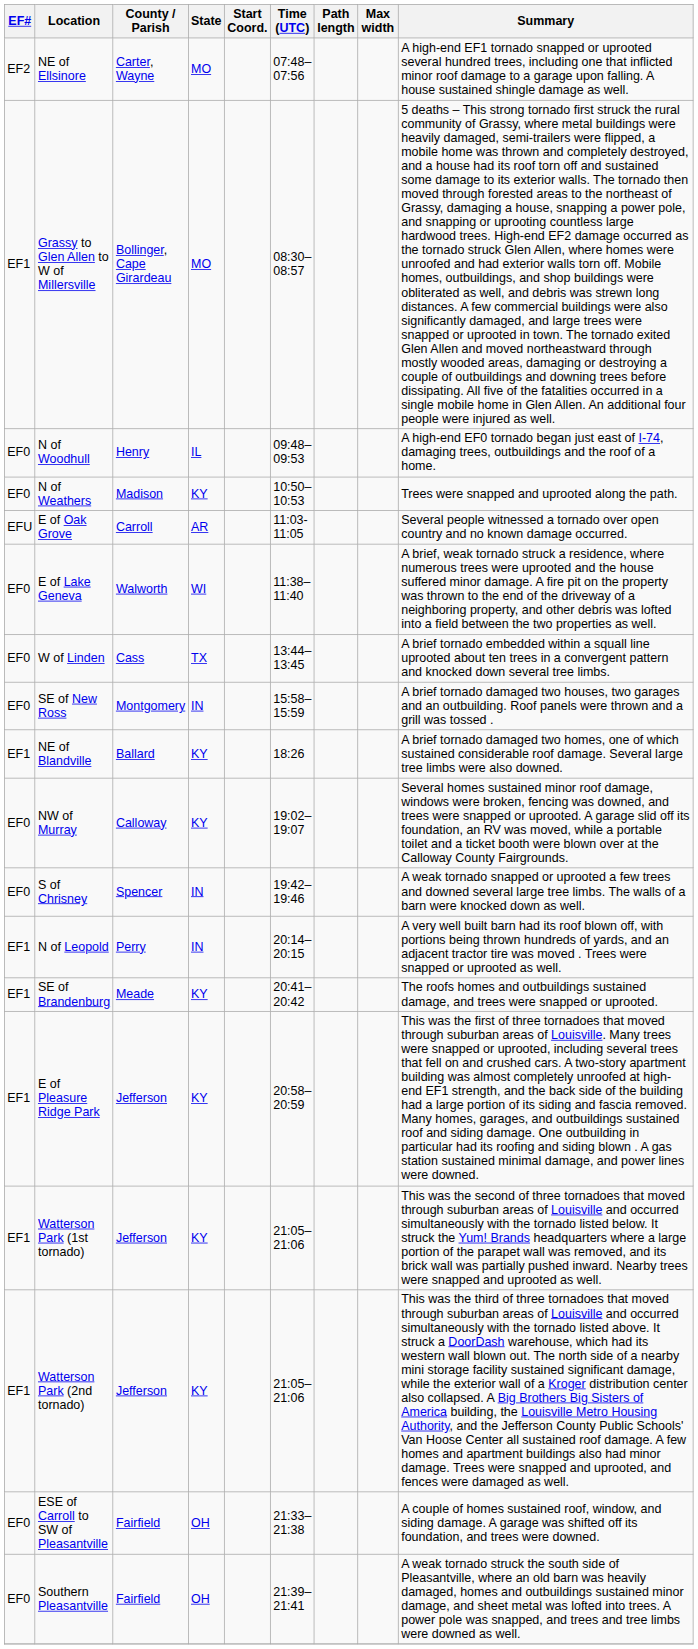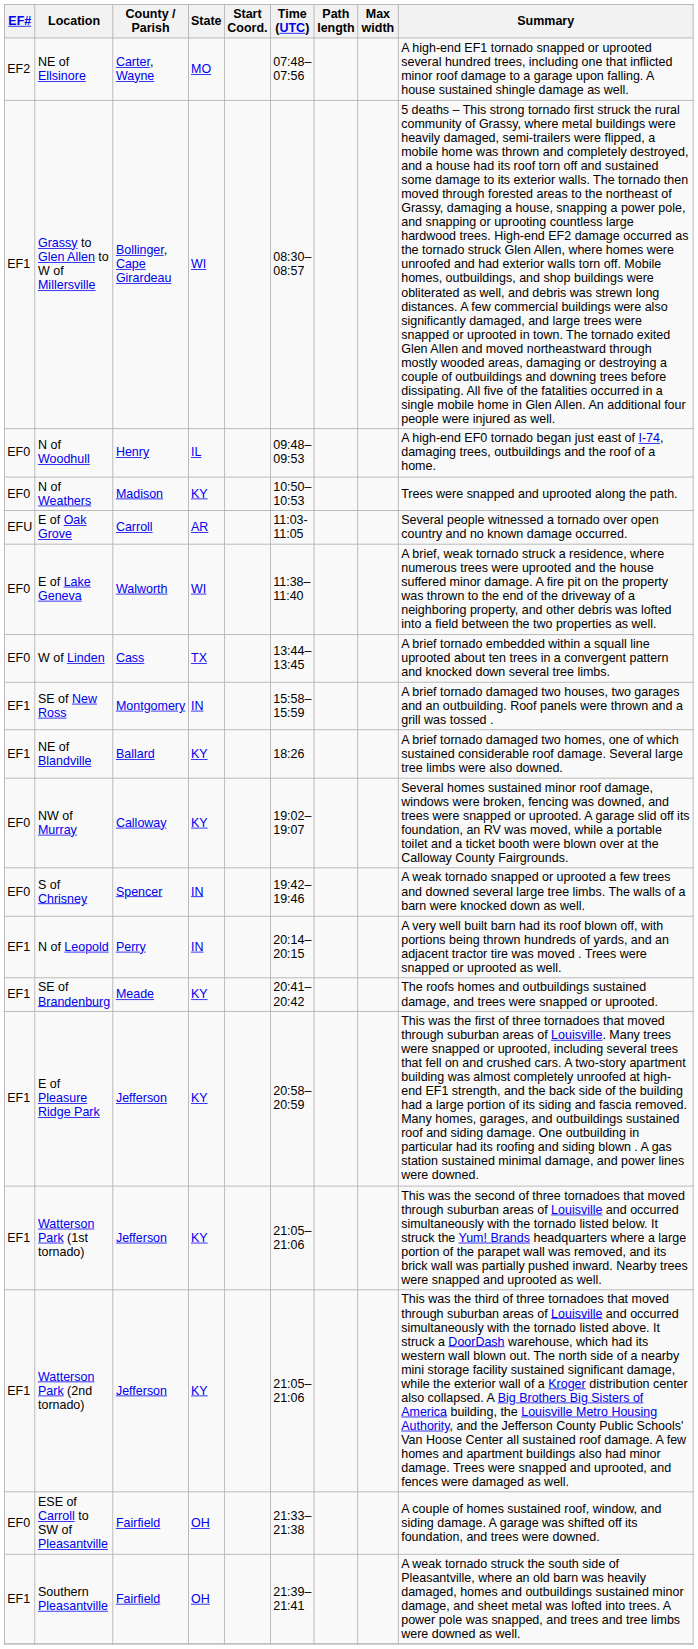(201, 264) MO -> (199, 264) WI
(19, 706) EF0 -> (19, 706) EF1
(19, 1599) EF0 -> (19, 1599) EF1
